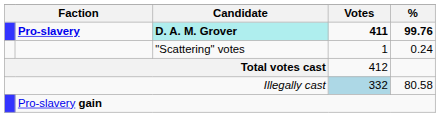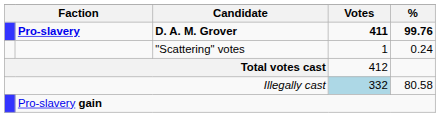(196, 31) paleturquoise background -> (196, 31) no background
